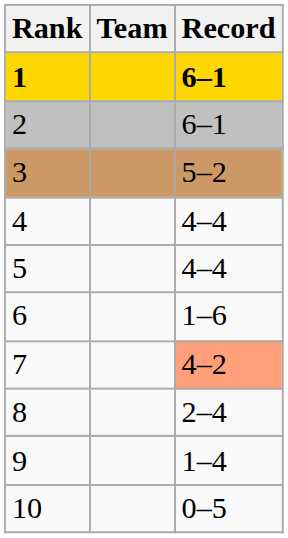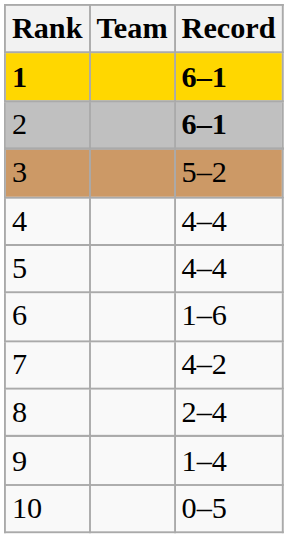(204, 124) normal -> (204, 124) bold
(204, 364) lightsalmon background -> (204, 364) no background
